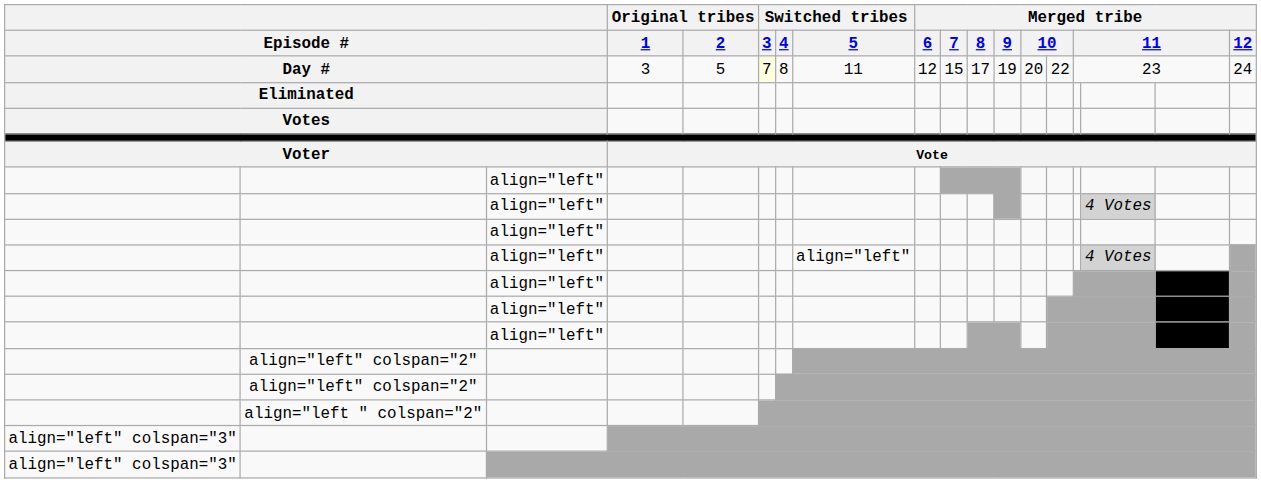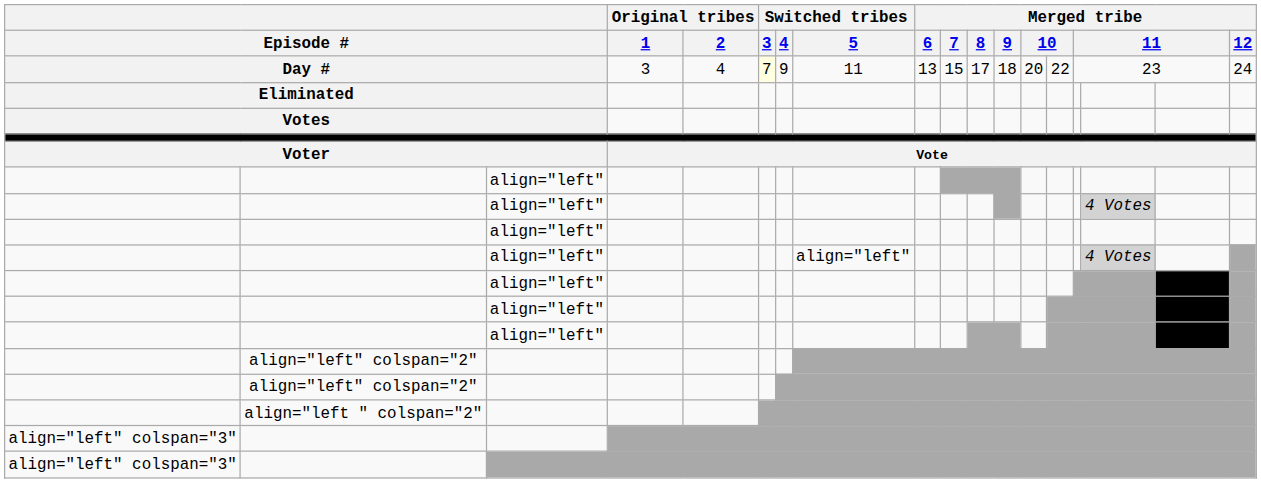(721, 69) 5 -> (721, 69) 4
(784, 69) 8 -> (784, 69) 9
(927, 69) 12 -> (927, 69) 13
(1007, 69) 19 -> (1007, 69) 18
